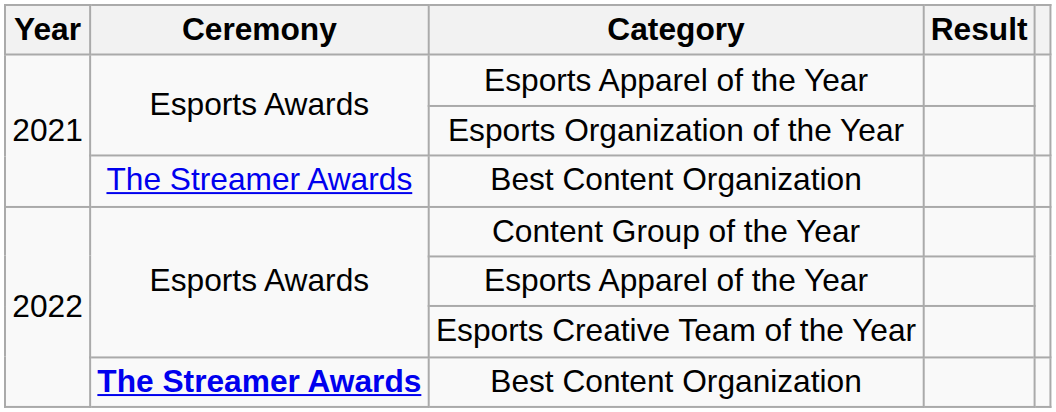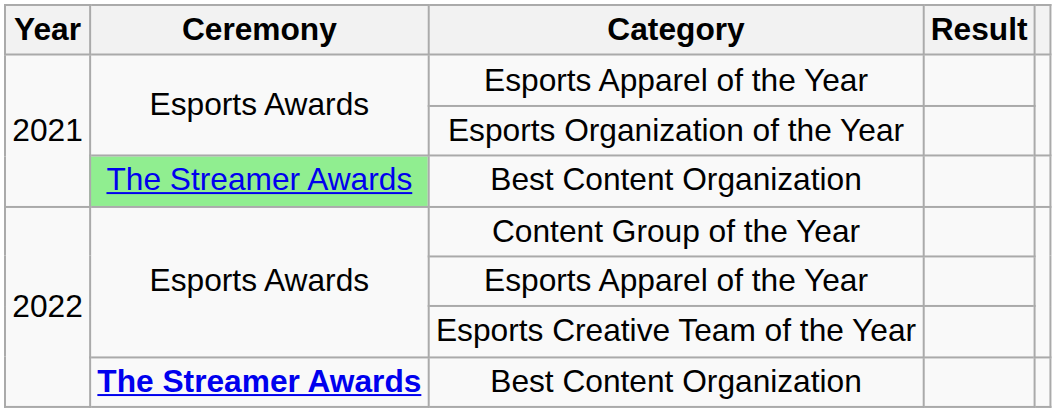(259, 180) no background -> (259, 180) lightgreen background
